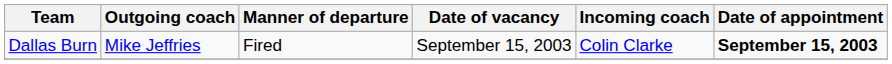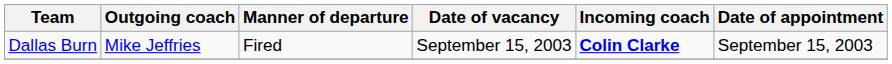(626, 45) normal -> (629, 45) bold
(798, 45) bold -> (795, 45) normal
